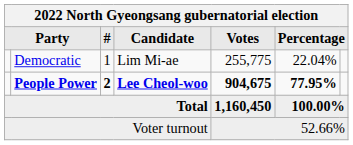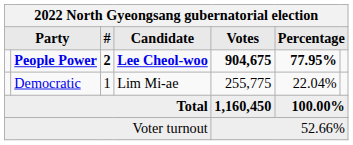rows swapped: (56, 83) <-> (47, 60)
